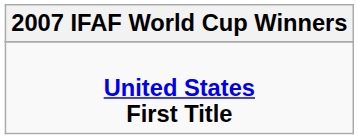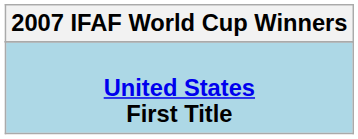(179, 100) no background -> (179, 100) lightblue background
